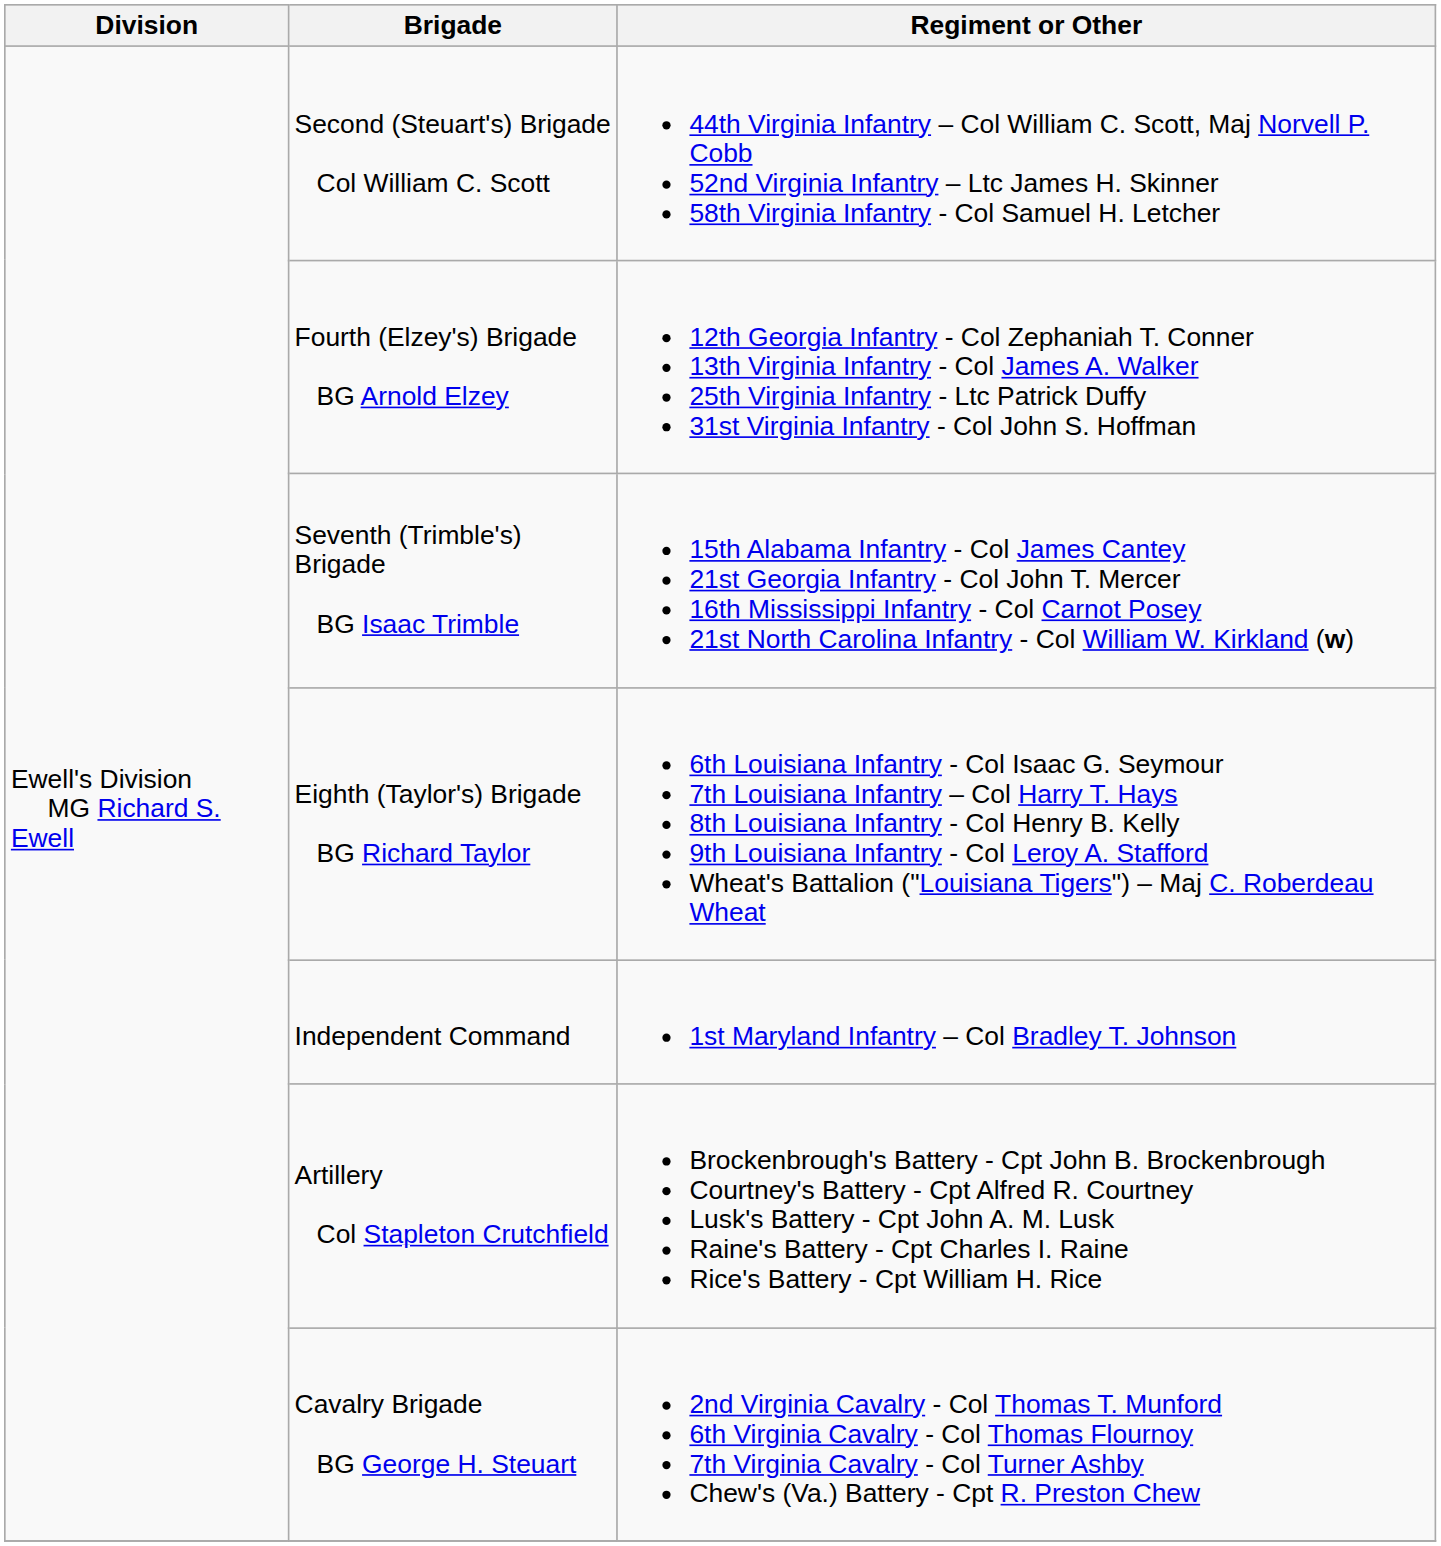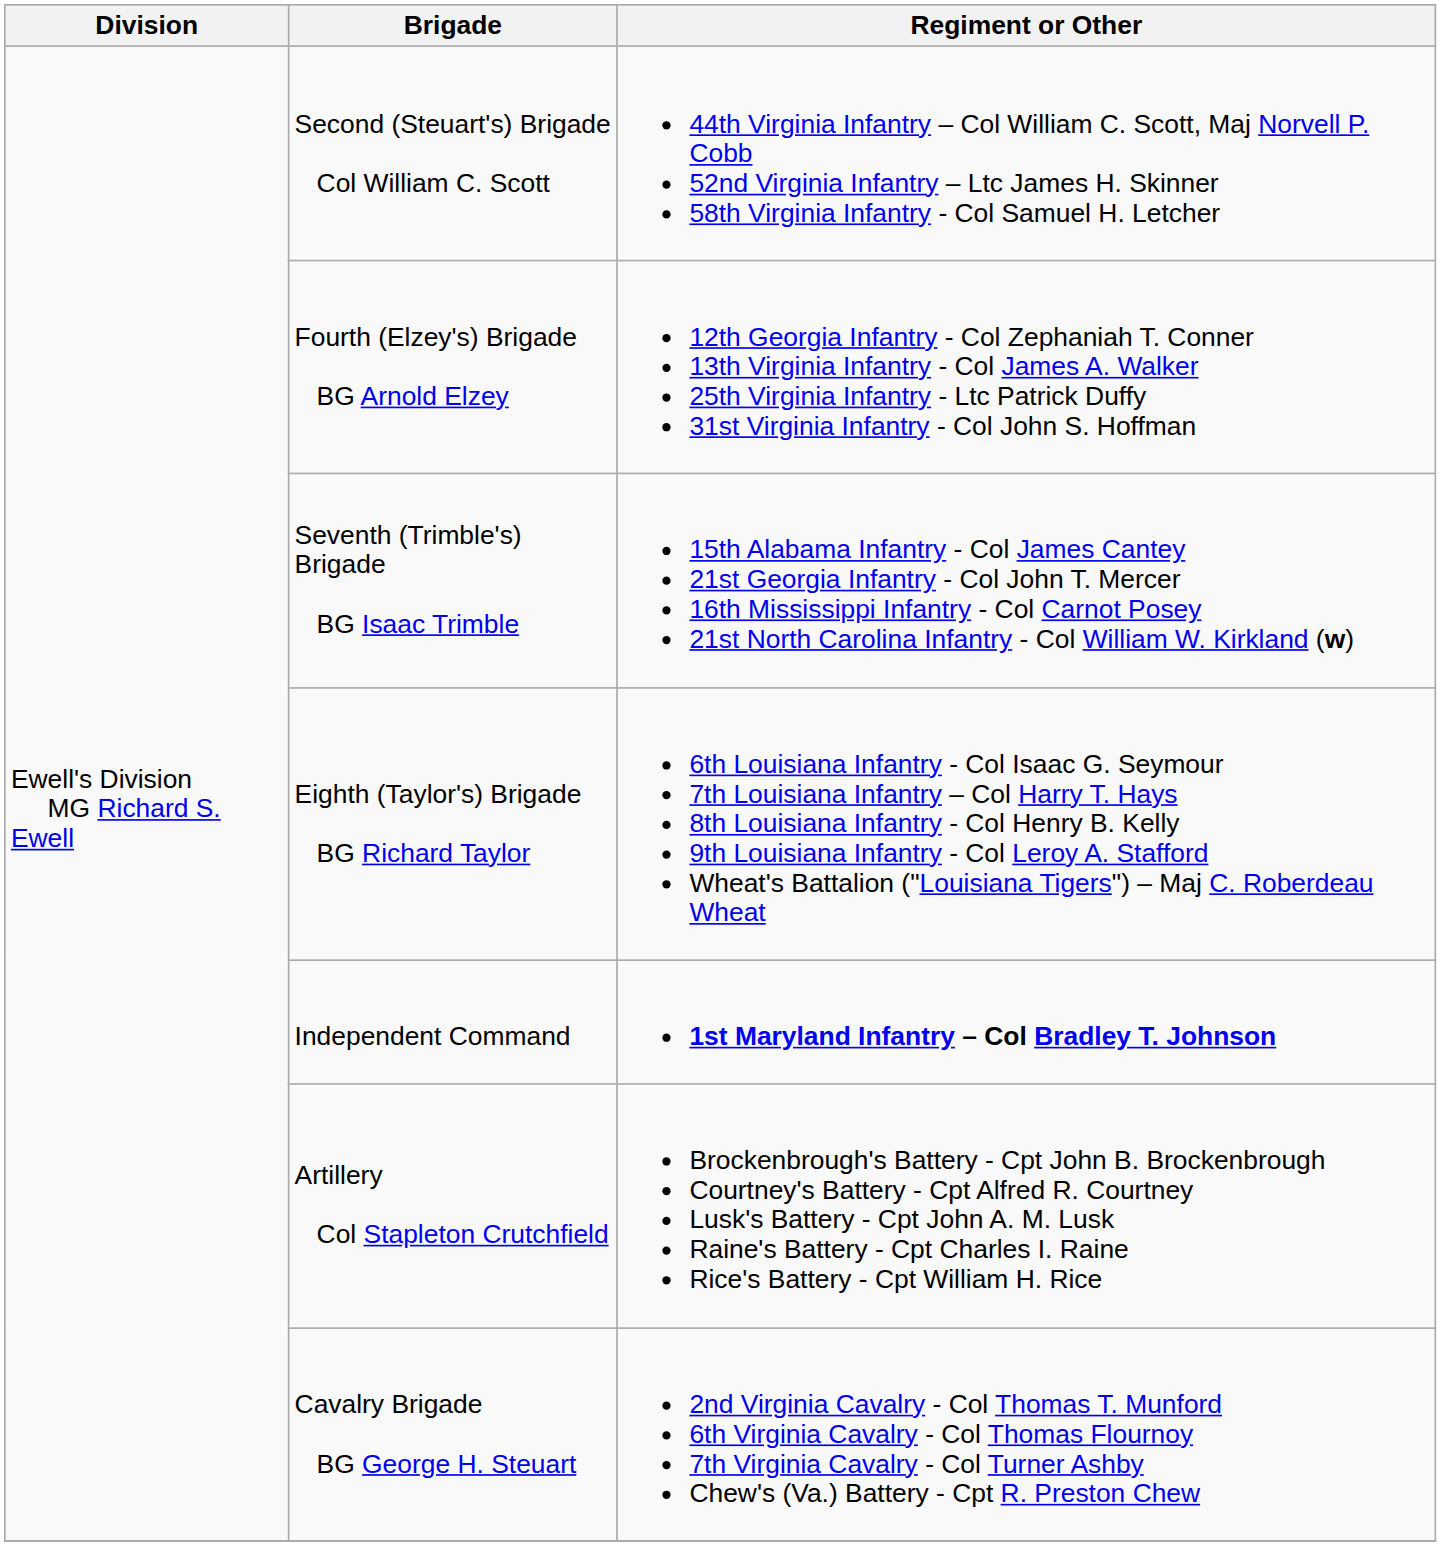(1026, 1037) normal -> (1026, 1037) bold
